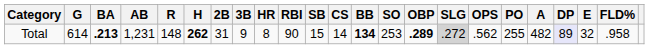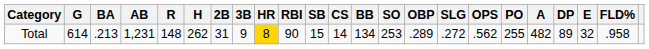(106, 34) bold -> (106, 34) normal
(198, 34) bold -> (198, 34) normal
(266, 34) no background -> (266, 34) gold background
(365, 34) bold -> (365, 34) normal
(421, 34) bold -> (421, 34) normal
(453, 34) lightgrey background -> (453, 34) no background
(566, 34) lavender background -> (566, 34) no background
